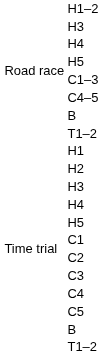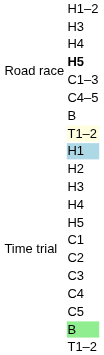(76, 62) normal -> (76, 62) bold
(82, 133) no background -> (82, 133) lightyellow background
(76, 151) no background -> (76, 151) lightblue background
(72, 329) no background -> (72, 329) lightgreen background
